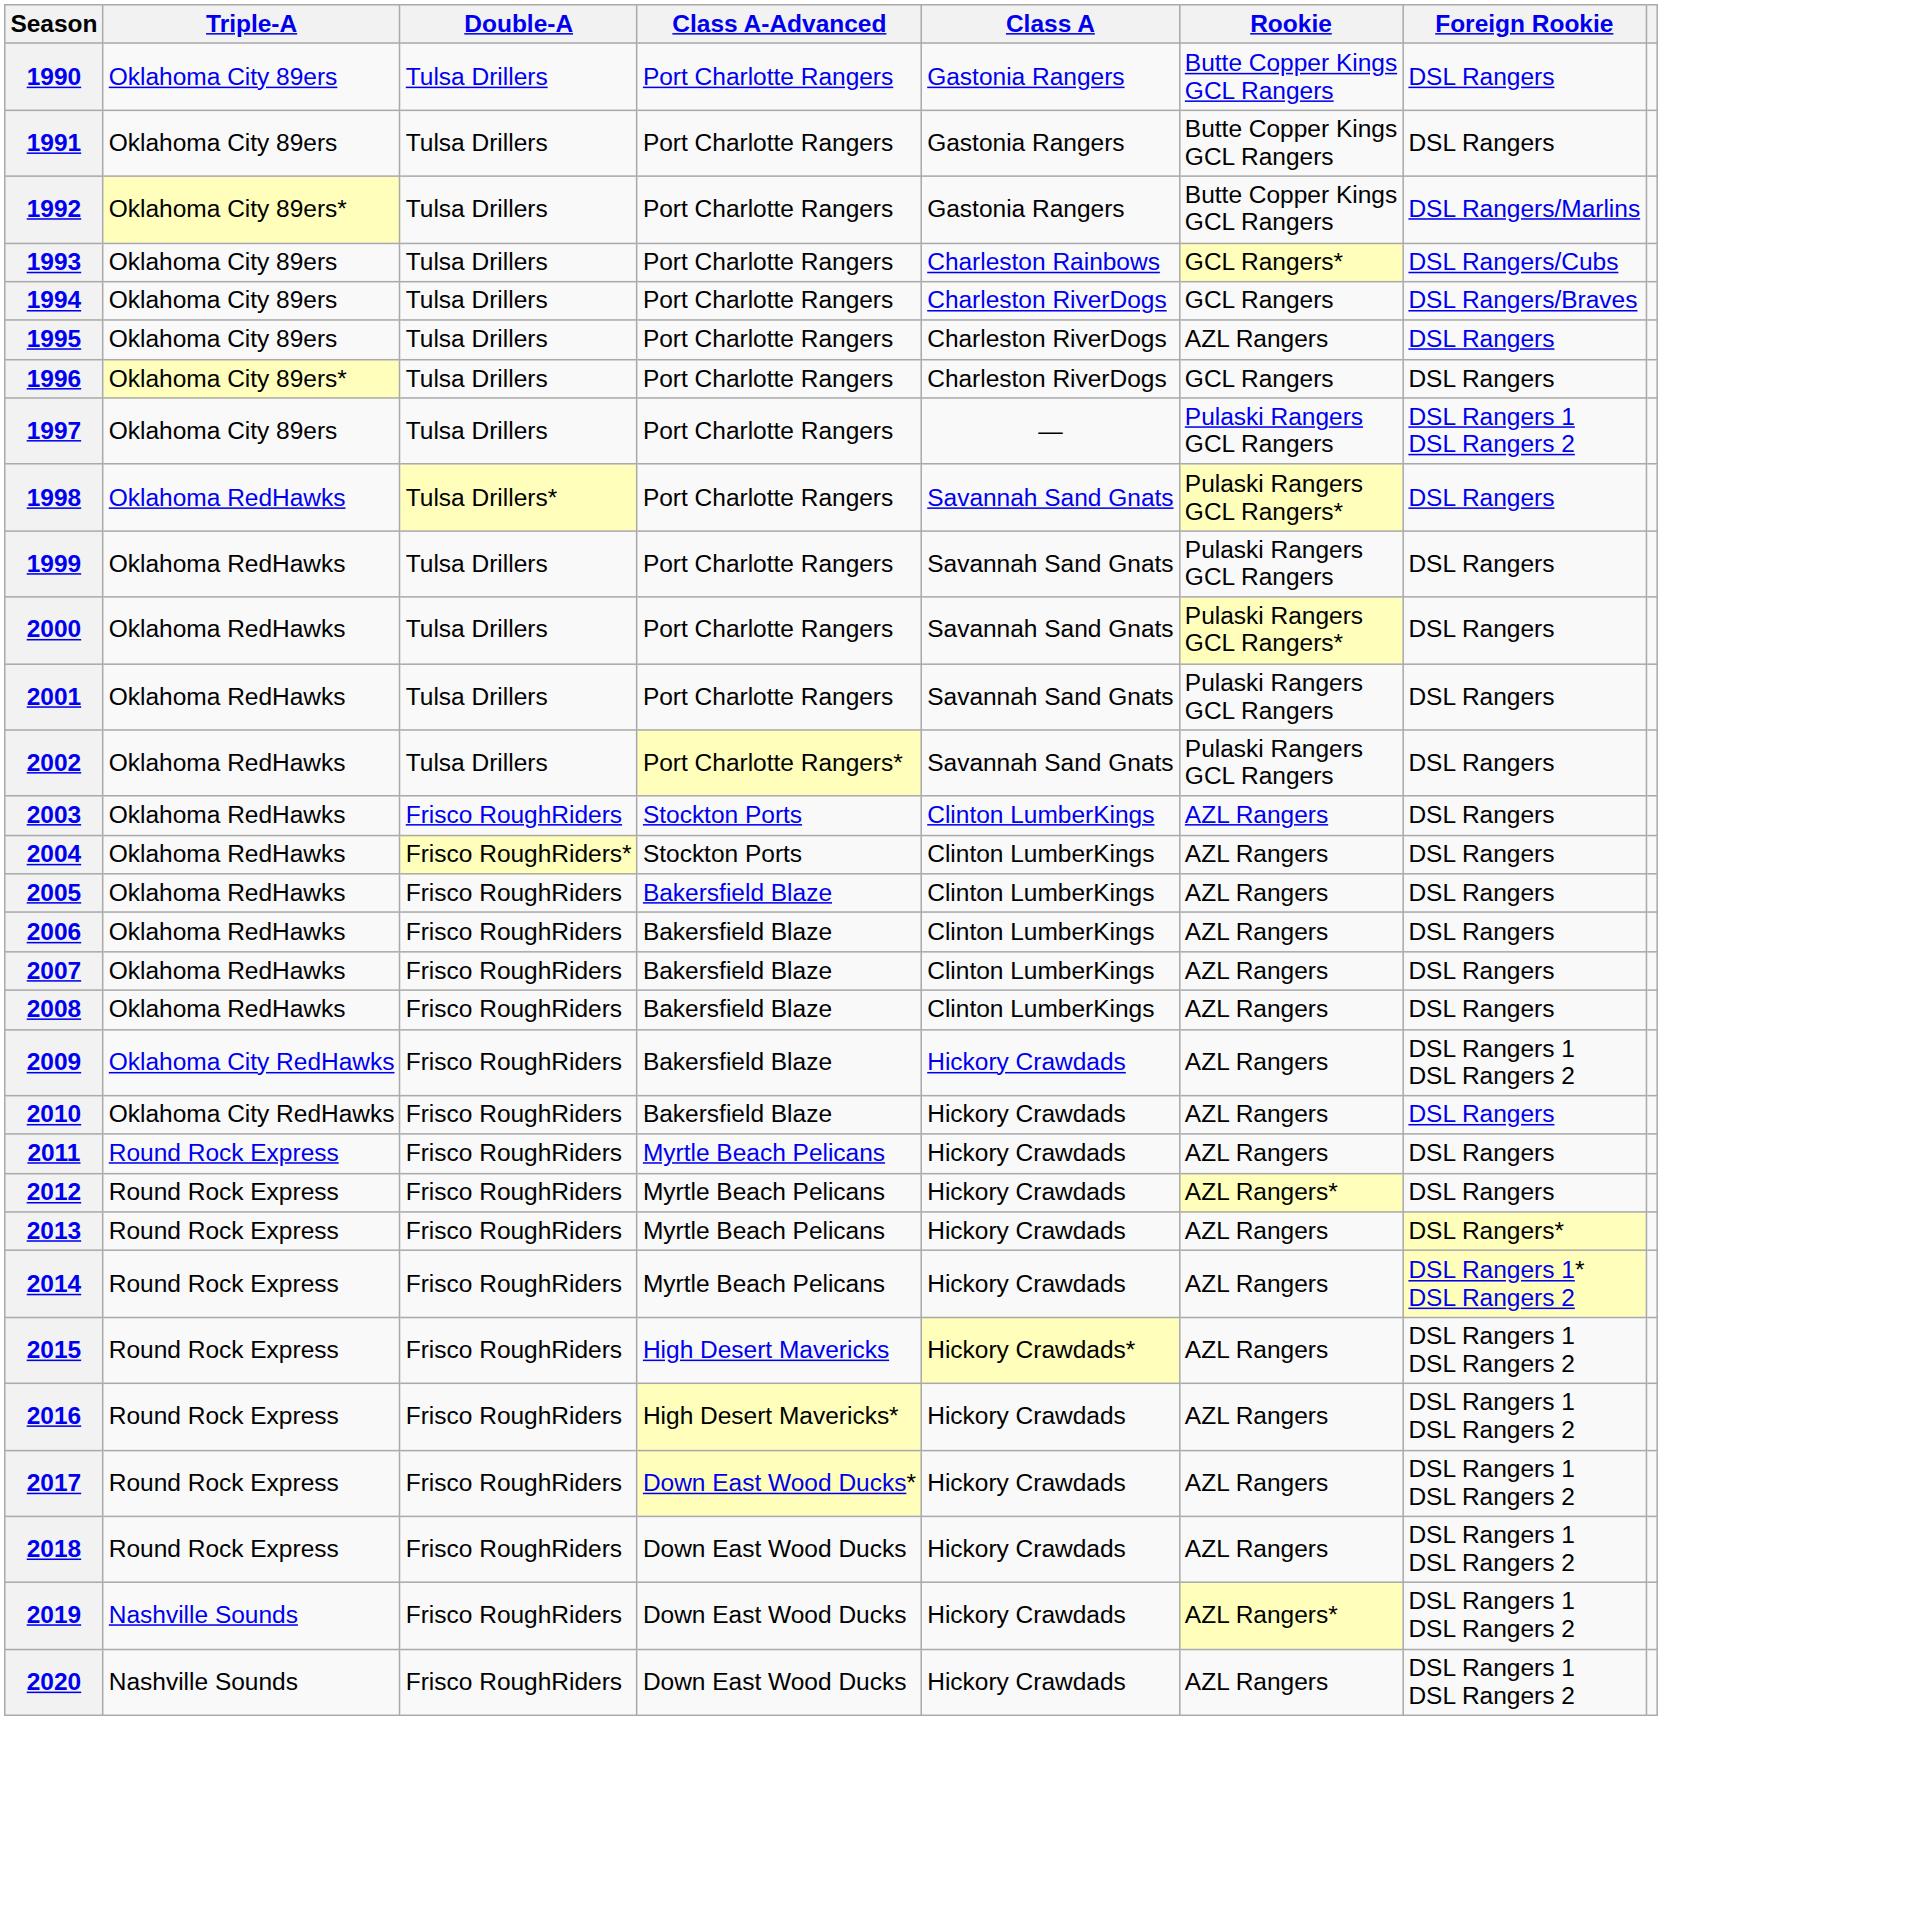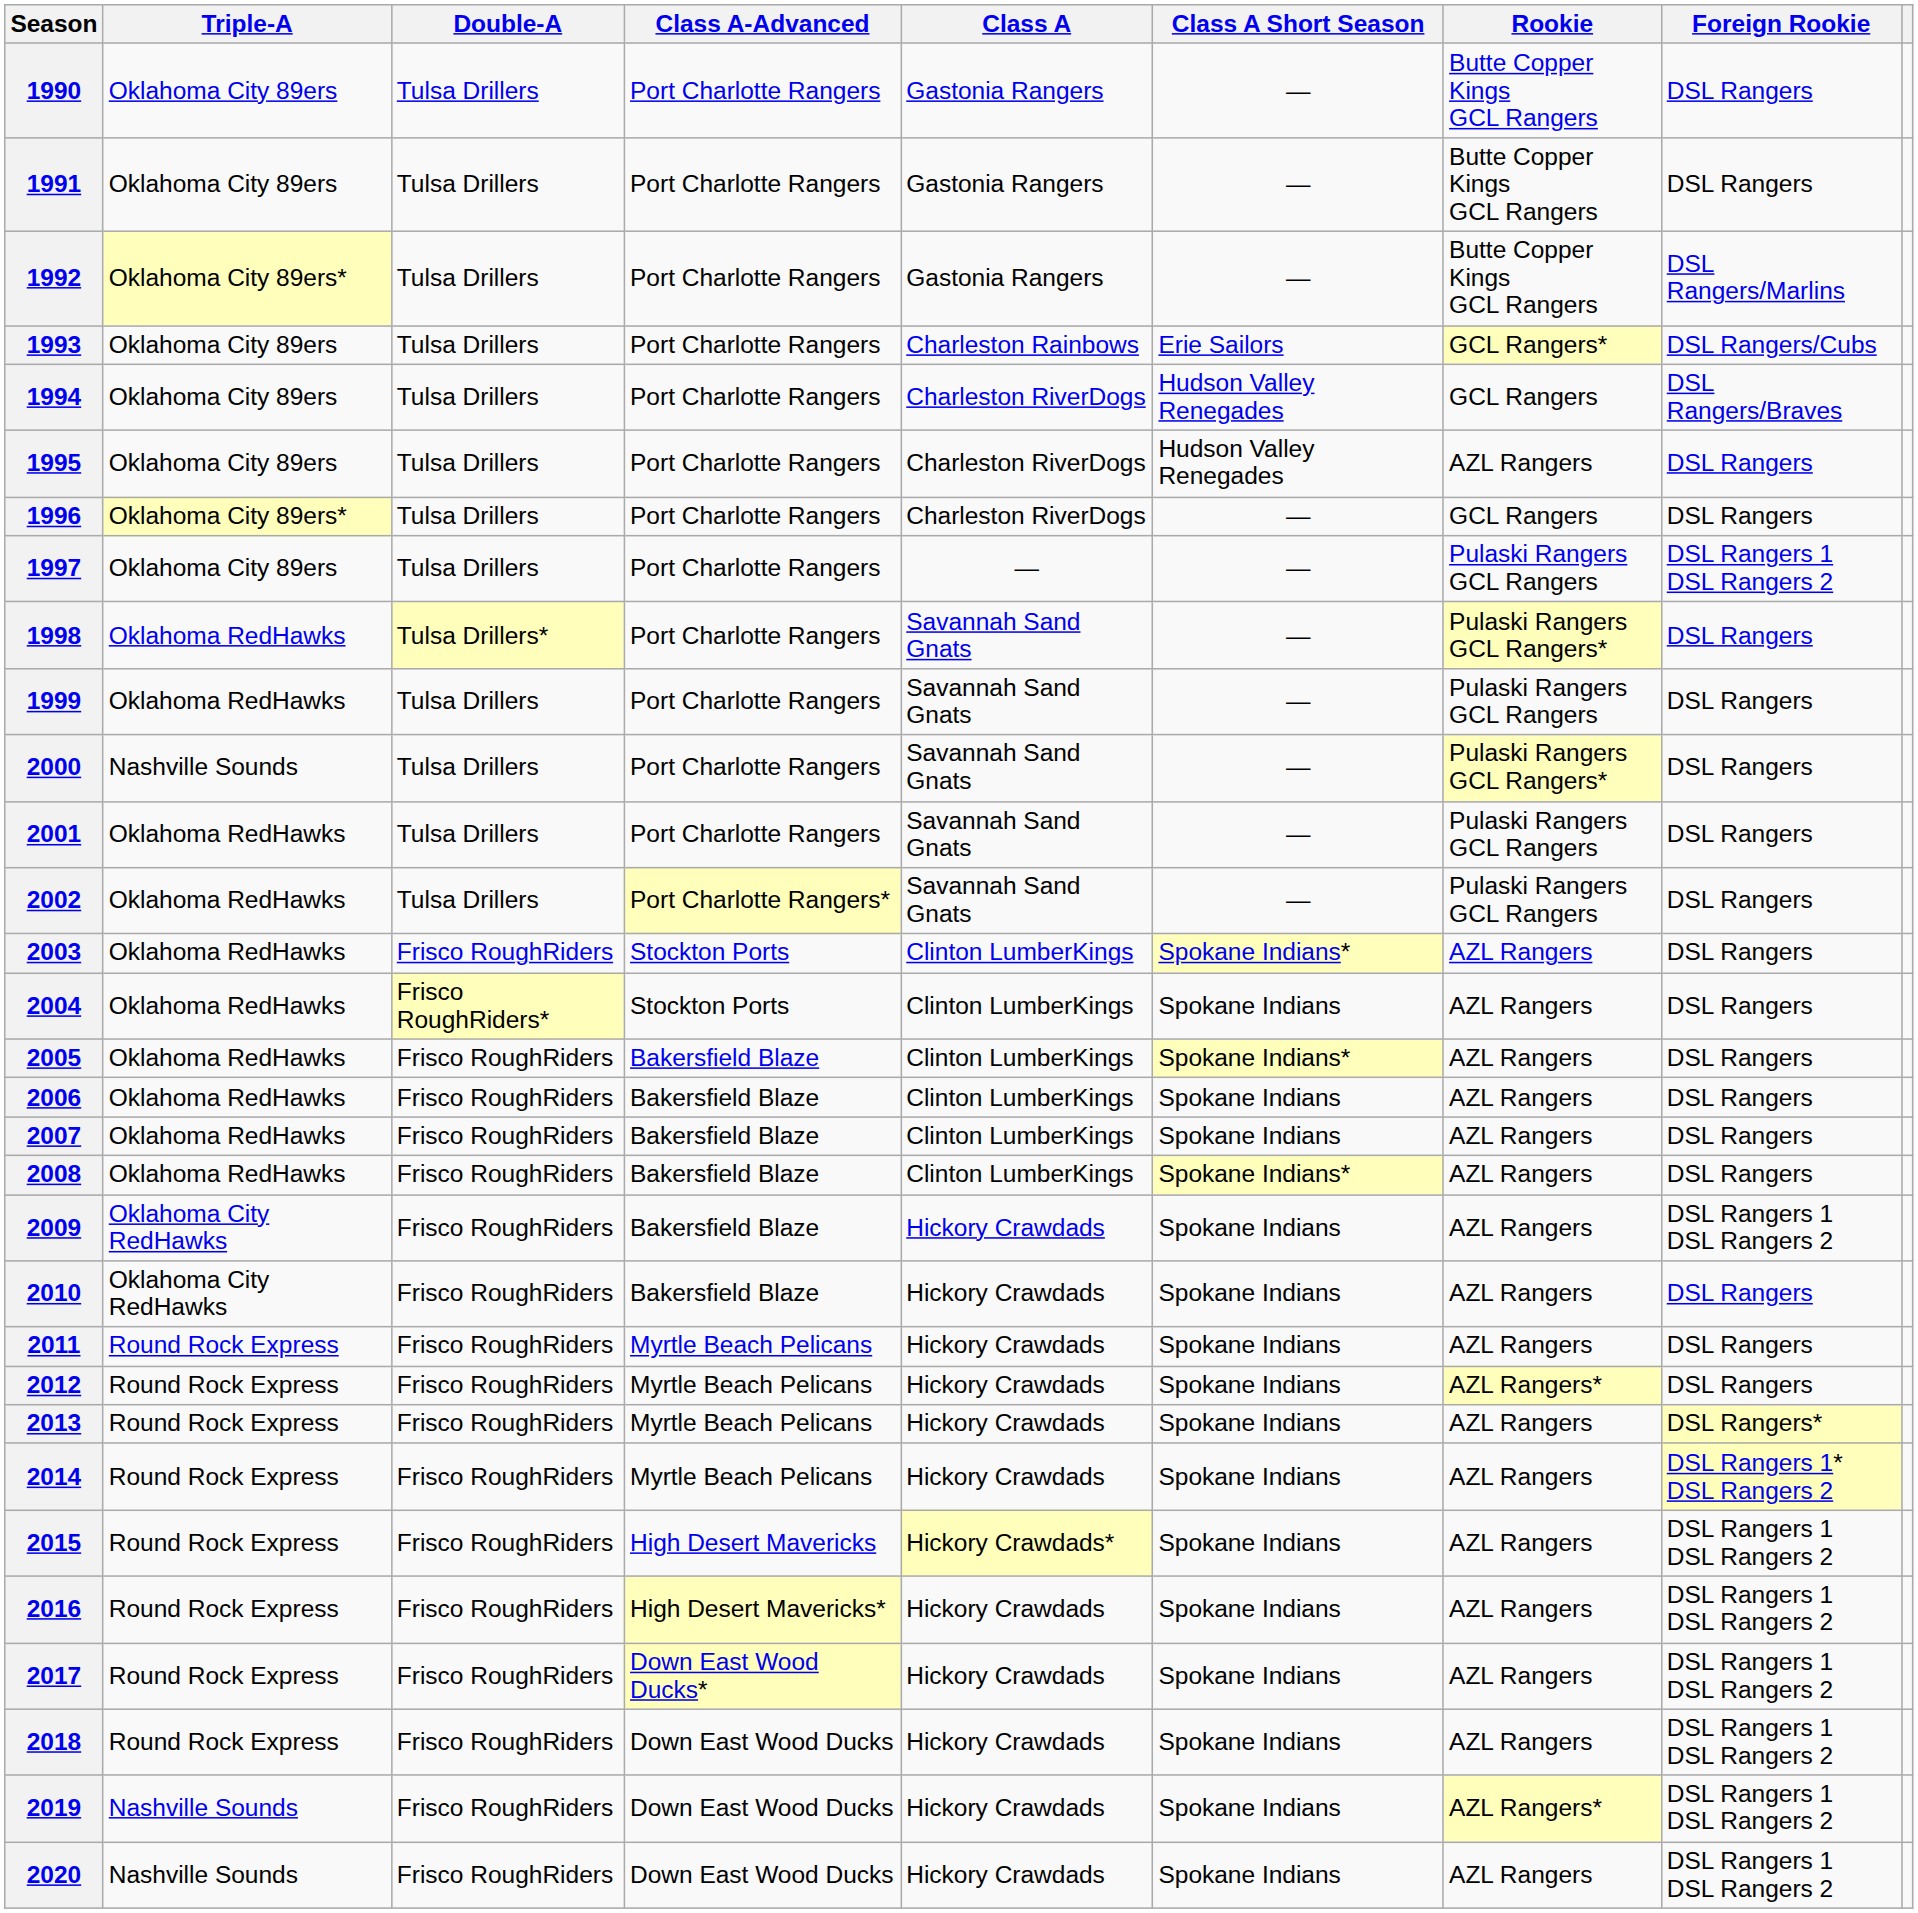+ column: (1298, 23)
(227, 629) Oklahoma RedHawks -> (203, 767) Nashville Sounds
